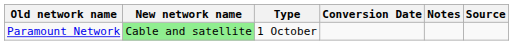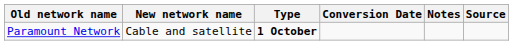(189, 31) lightgreen background -> (189, 31) no background
(287, 31) normal -> (287, 31) bold
